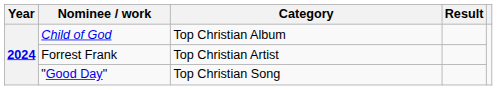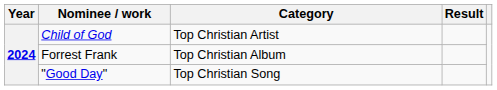(230, 34) Top Christian Album -> (226, 34) Top Christian Artist
(226, 54) Top Christian Artist -> (230, 54) Top Christian Album
